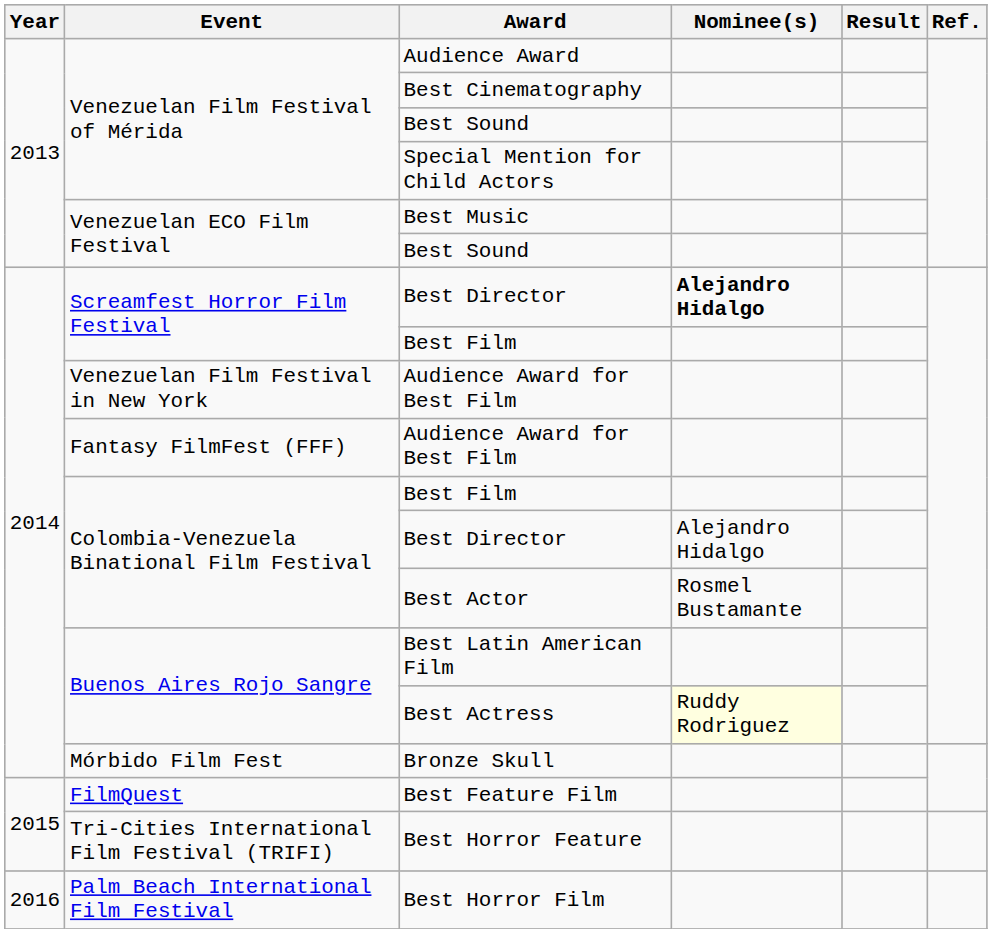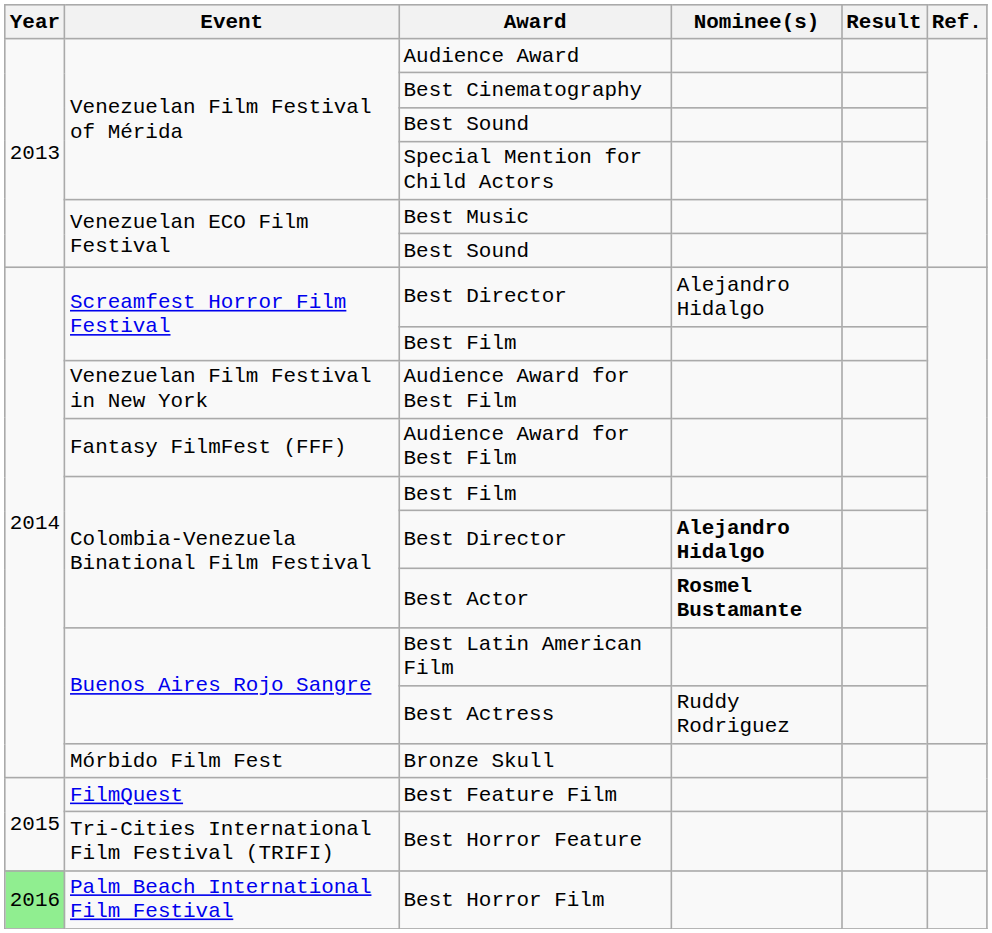(733, 297) bold -> (733, 297) normal
(733, 540) normal -> (733, 540) bold
(740, 598) normal -> (740, 598) bold
(733, 715) lightyellow background -> (733, 715) no background
(35, 899) no background -> (35, 899) lightgreen background
